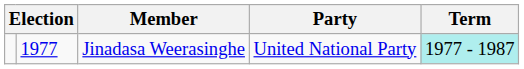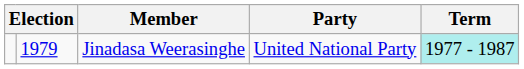(39, 48) 1977 -> (39, 48) 1979
